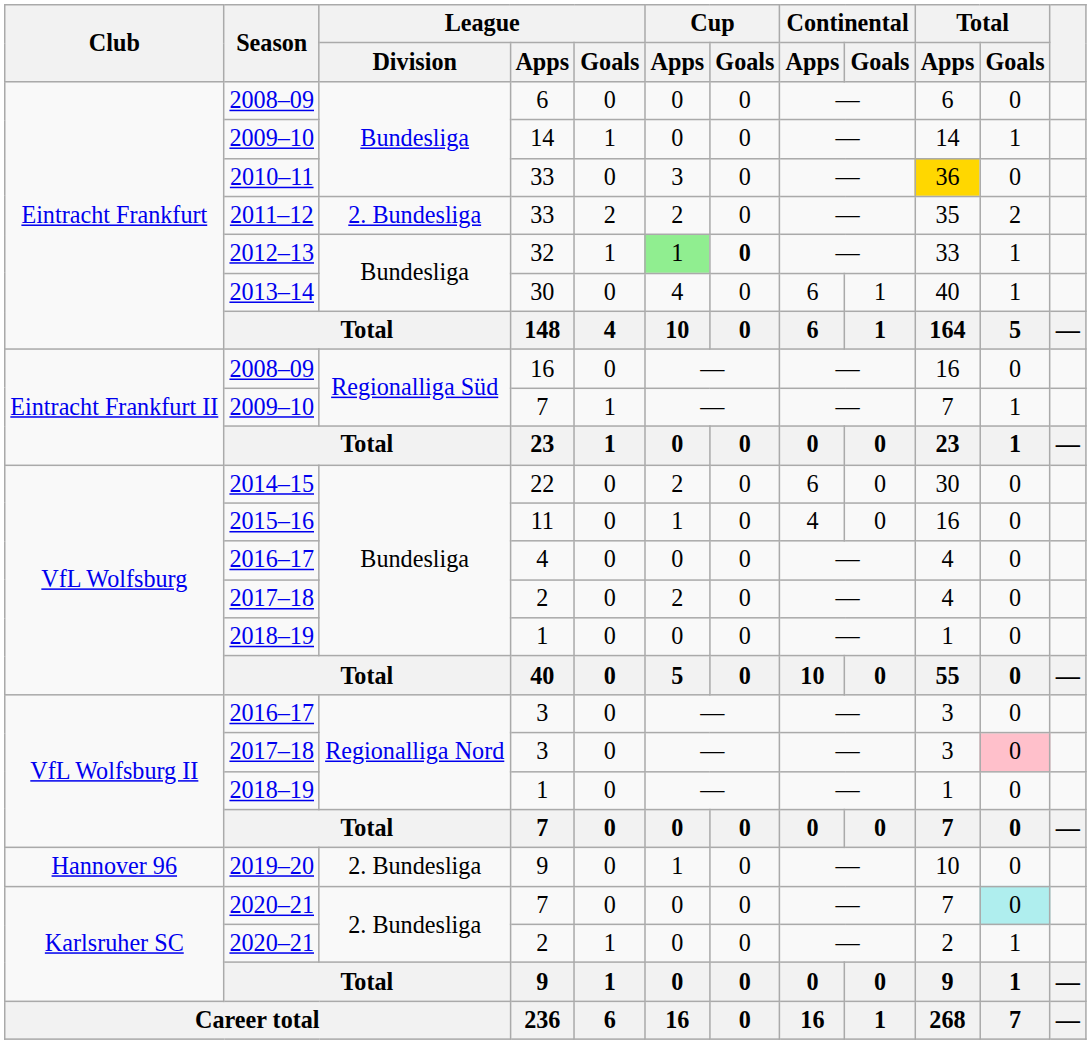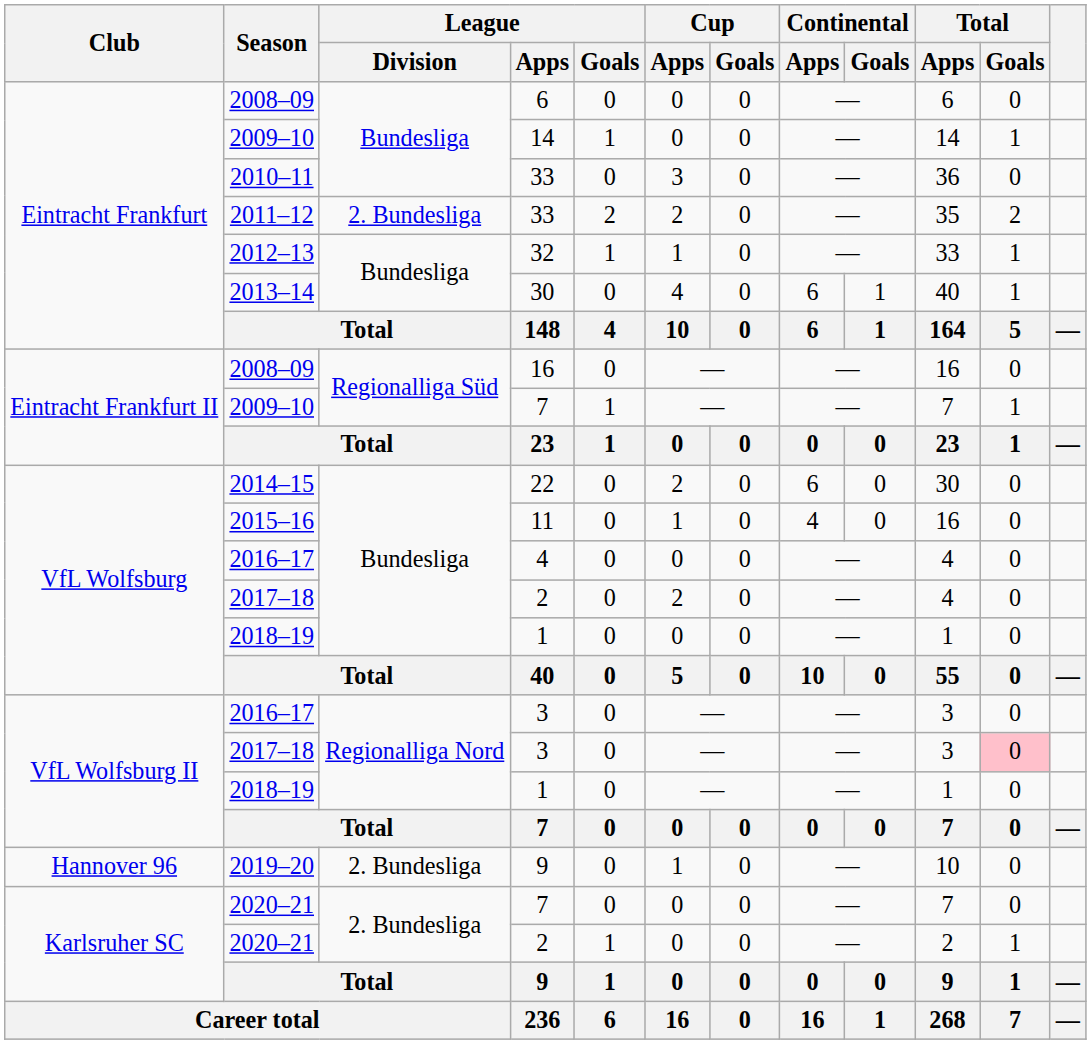(947, 176) gold background -> (947, 176) no background
(677, 253) lightgreen background -> (677, 253) no background
(745, 253) bold -> (745, 253) normal
(1015, 904) paleturquoise background -> (1015, 904) no background
